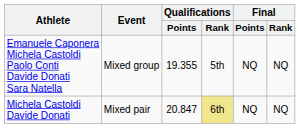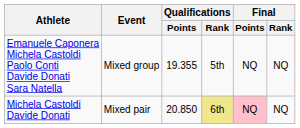(182, 110) 20.847 -> (182, 110) 20.850
(250, 110) no background -> (250, 110) pink background
